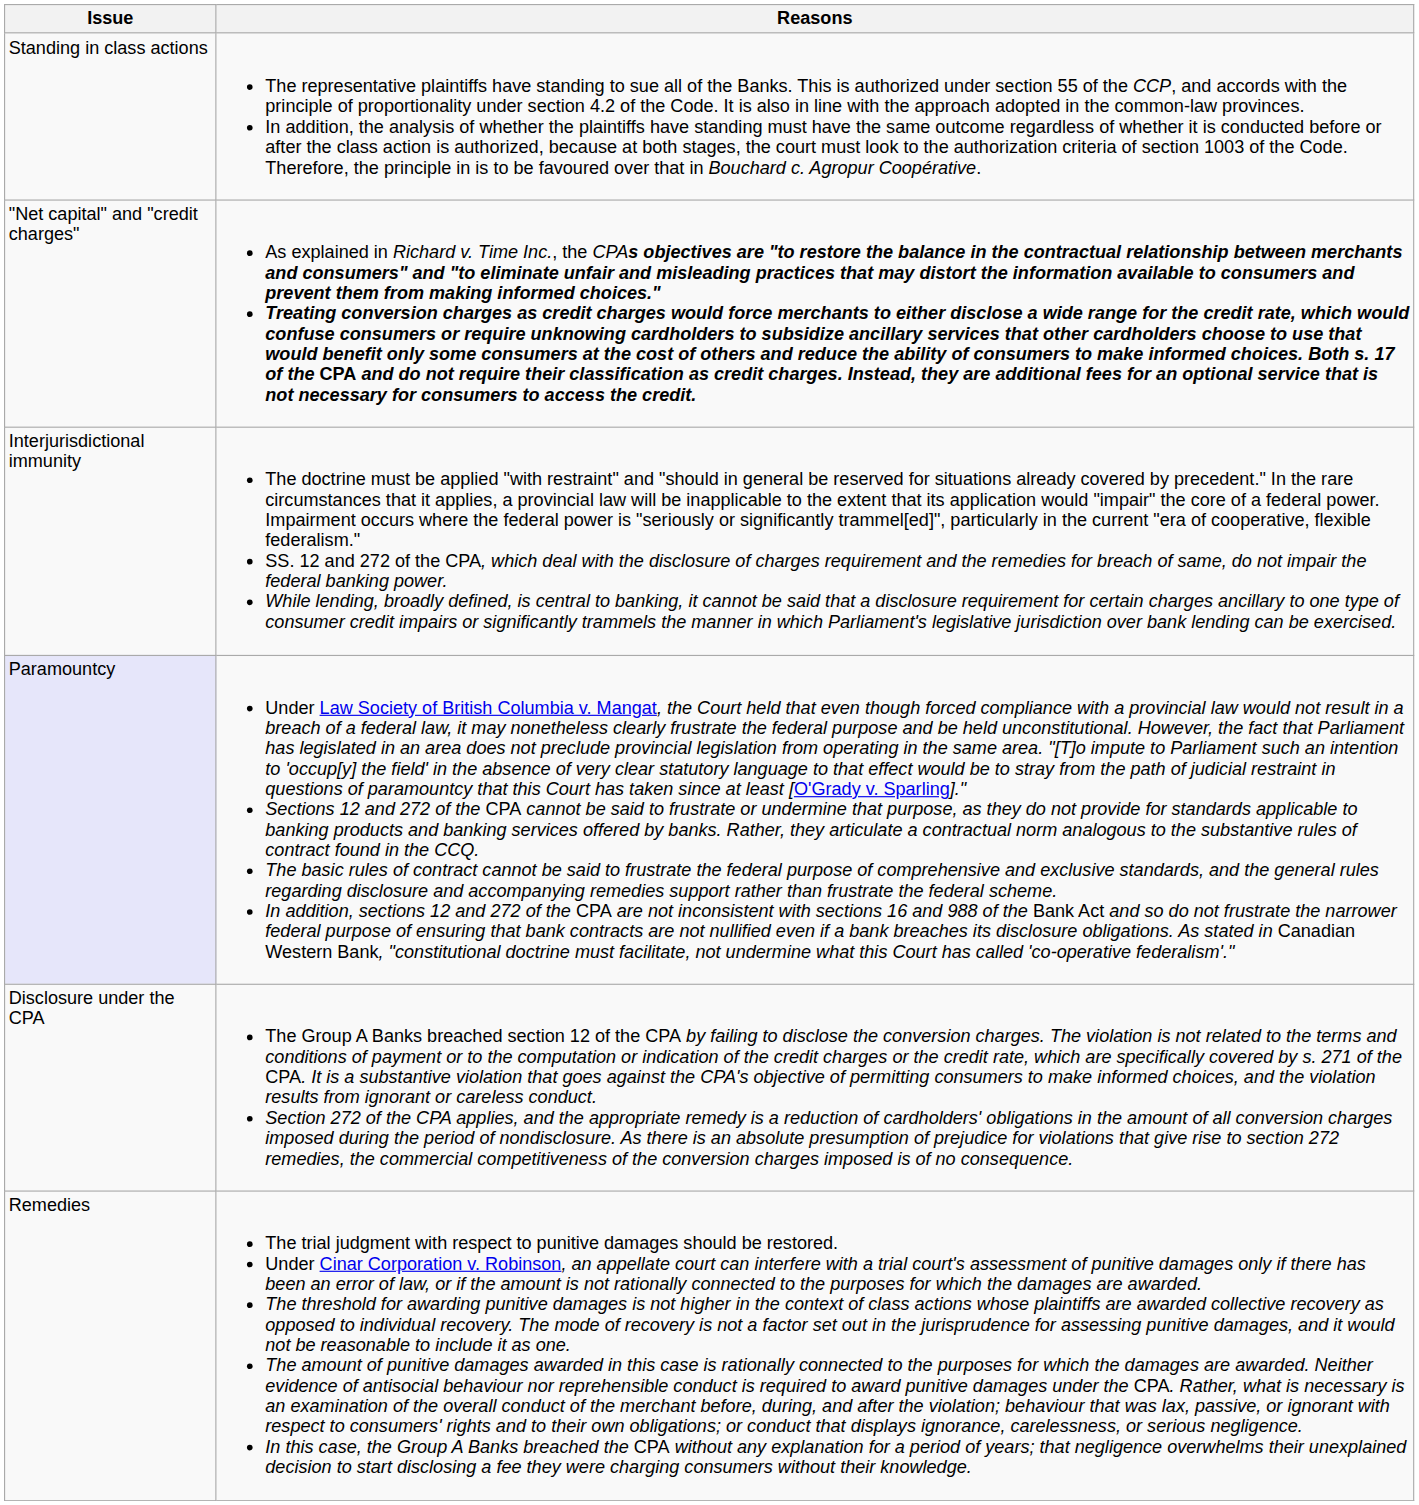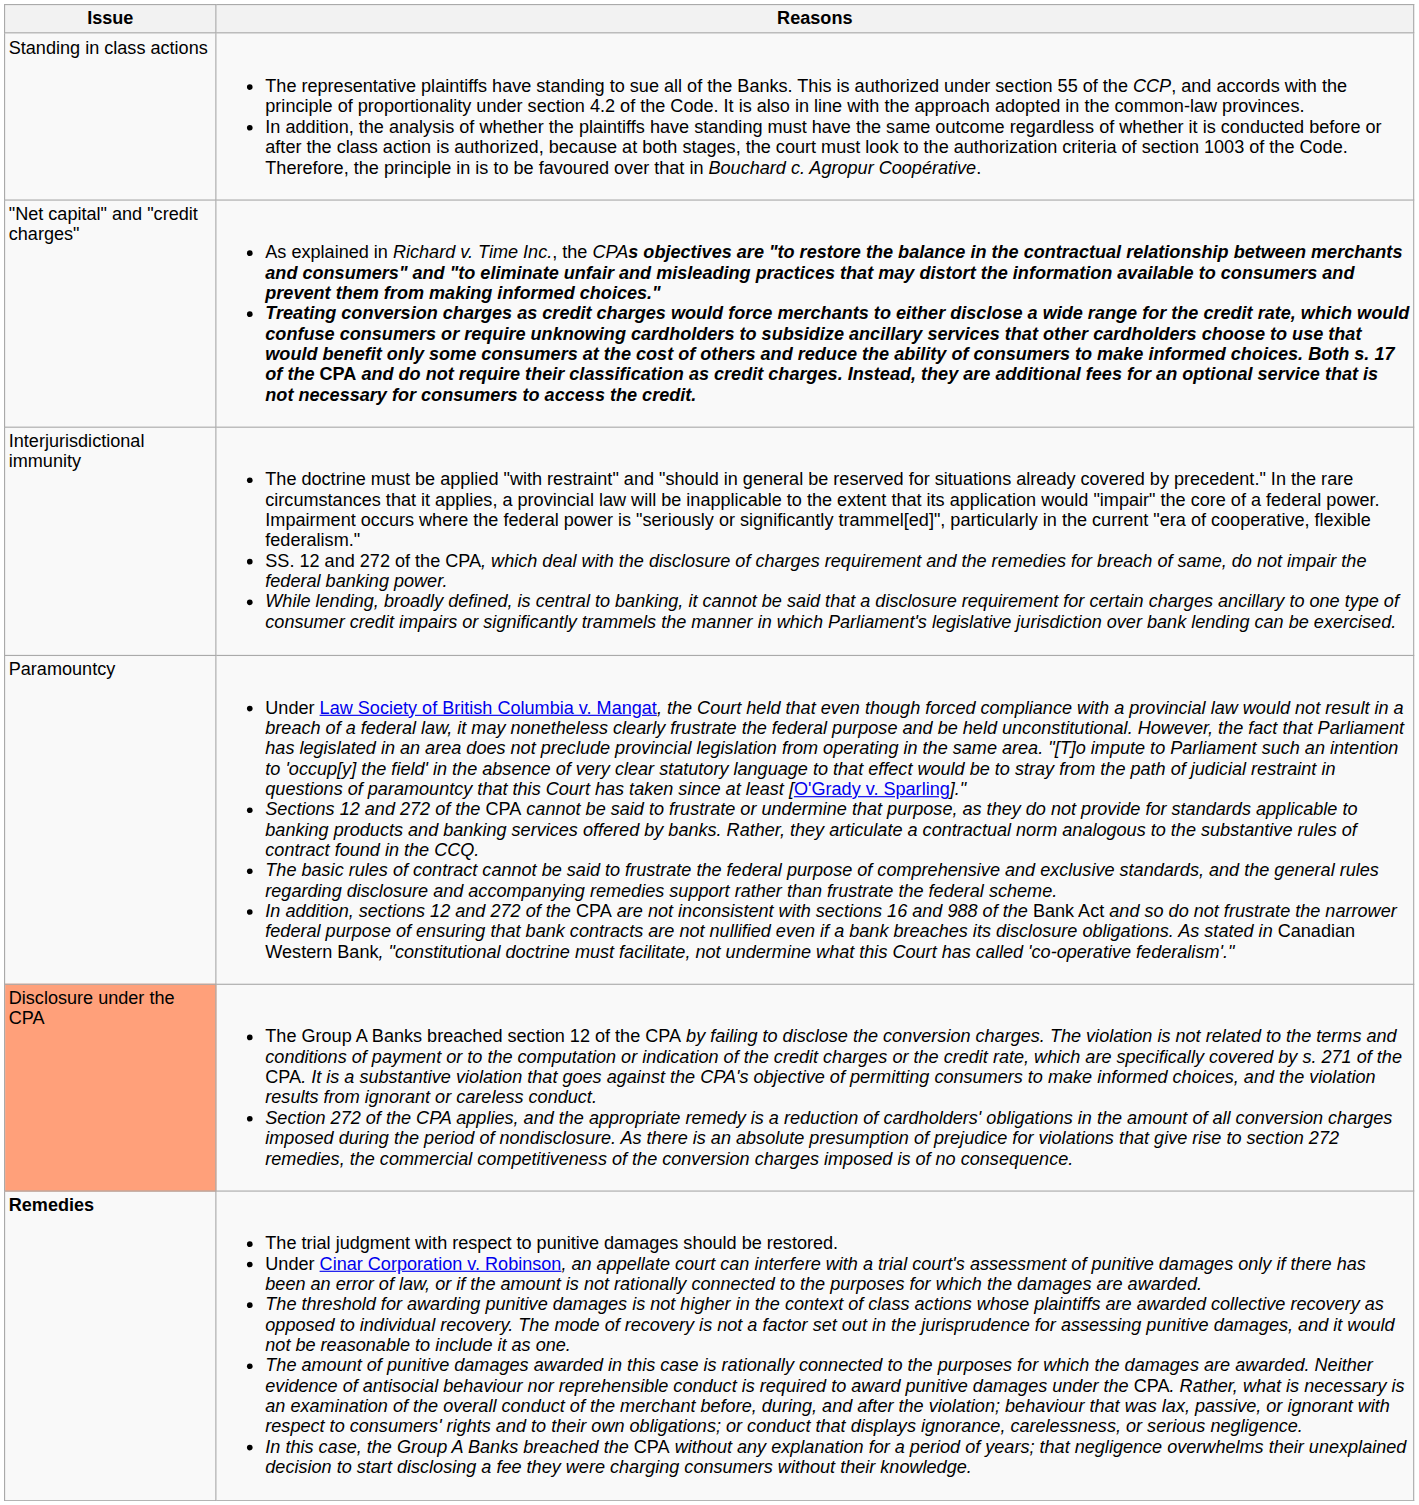(62, 669) lavender background -> (62, 669) no background
(92, 1008) no background -> (92, 1008) lightsalmon background
(49, 1205) normal -> (51, 1205) bold
